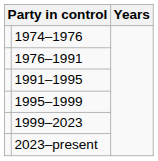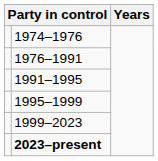(56, 144) normal -> (58, 144) bold
